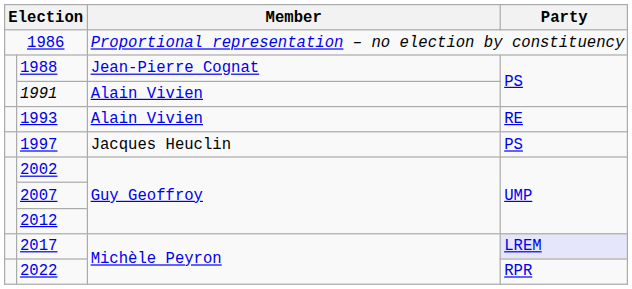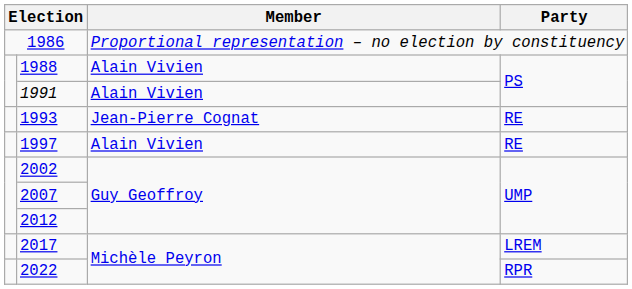(175, 68) Jean-Pierre Cognat -> (147, 68) Alain Vivien
(147, 119) Alain Vivien -> (175, 119) Jean-Pierre Cognat
(161, 144) Jacques Heuclin -> (147, 144) Alain Vivien
(514, 144) PS -> (514, 144) RE
(523, 246) lavender background -> (523, 246) no background
